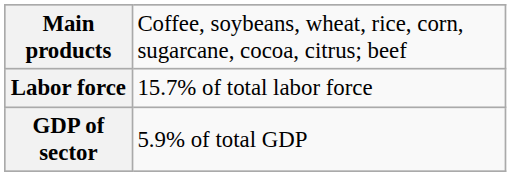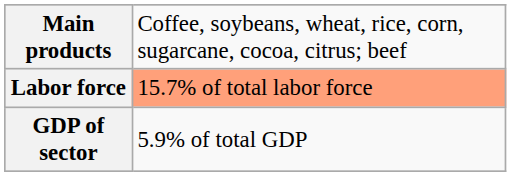(255, 87) no background -> (255, 87) lightsalmon background
